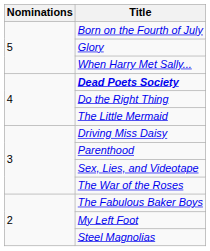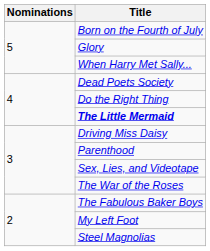(128, 82) bold -> (126, 82) normal
(123, 116) normal -> (126, 116) bold
